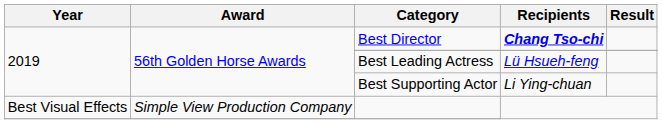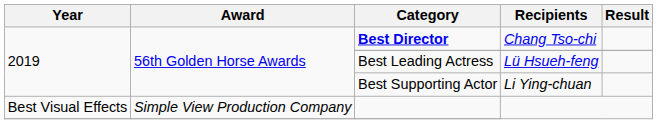(400, 38) normal -> (403, 38) bold
(554, 38) bold -> (550, 38) normal
